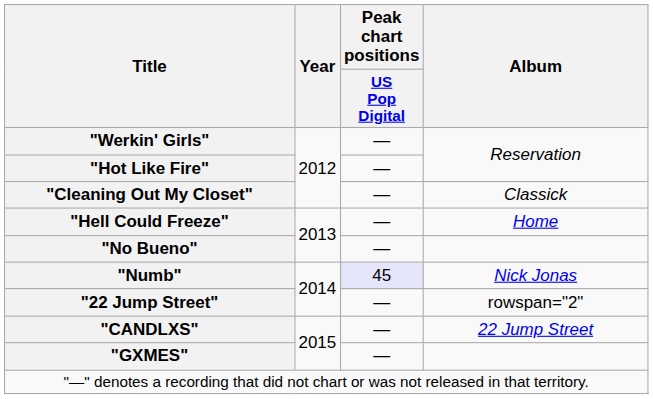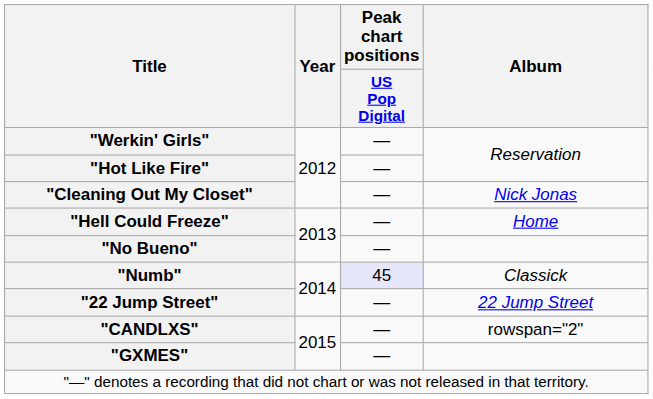(536, 194) Classick -> (536, 194) Nick Jonas
(536, 275) Nick Jonas -> (536, 275) Classick
(536, 302) rowspan="2" -> (536, 302) 22 Jump Street
(536, 329) 22 Jump Street -> (536, 329) rowspan="2"
